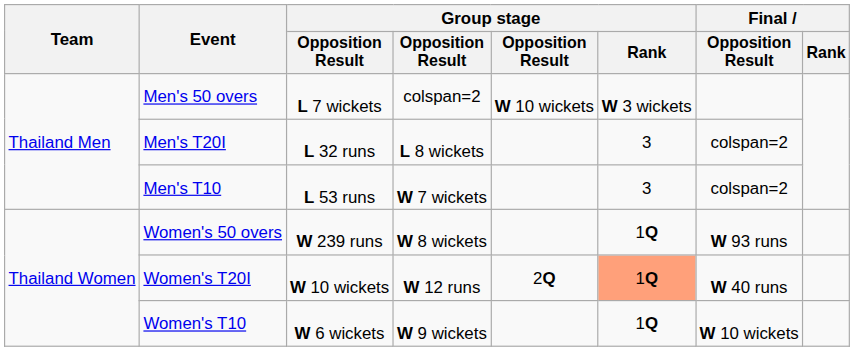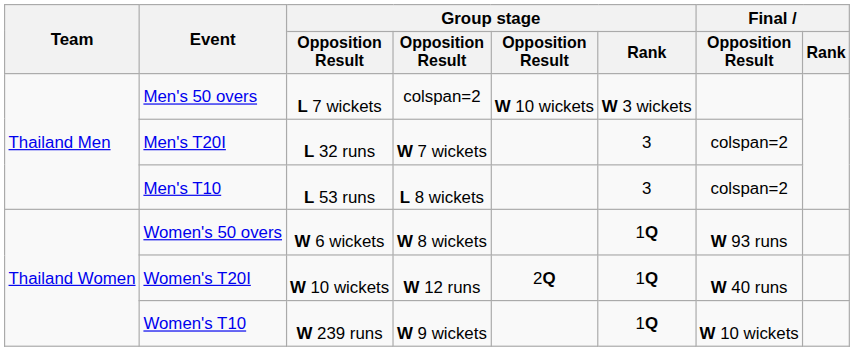(442, 152) L 8 wickets -> (442, 152) W 7 wickets
(442, 197) W 7 wickets -> (442, 197) L 8 wickets
(340, 242) W 239 runs -> (340, 242) W 6 wickets
(647, 278) lightsalmon background -> (647, 278) no background
(340, 333) W 6 wickets -> (340, 333) W 239 runs
